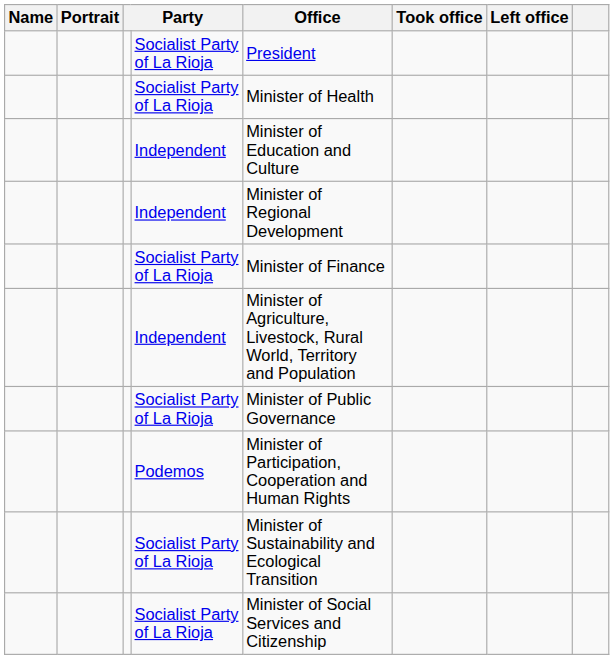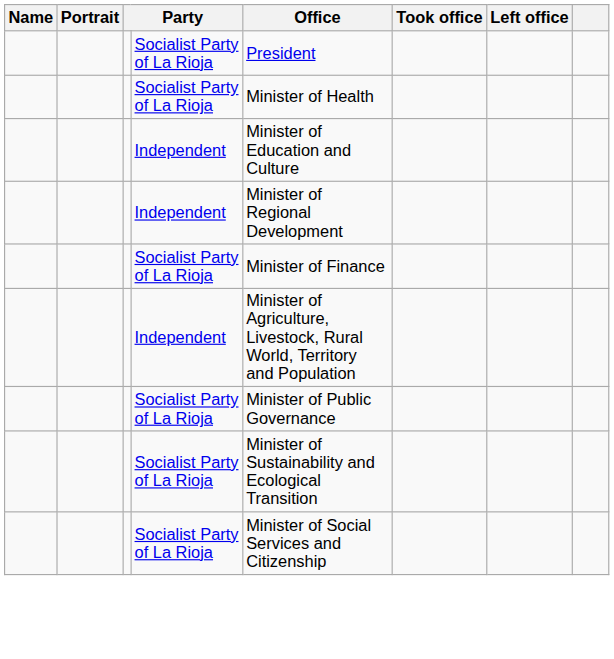- row: (31, 472)
